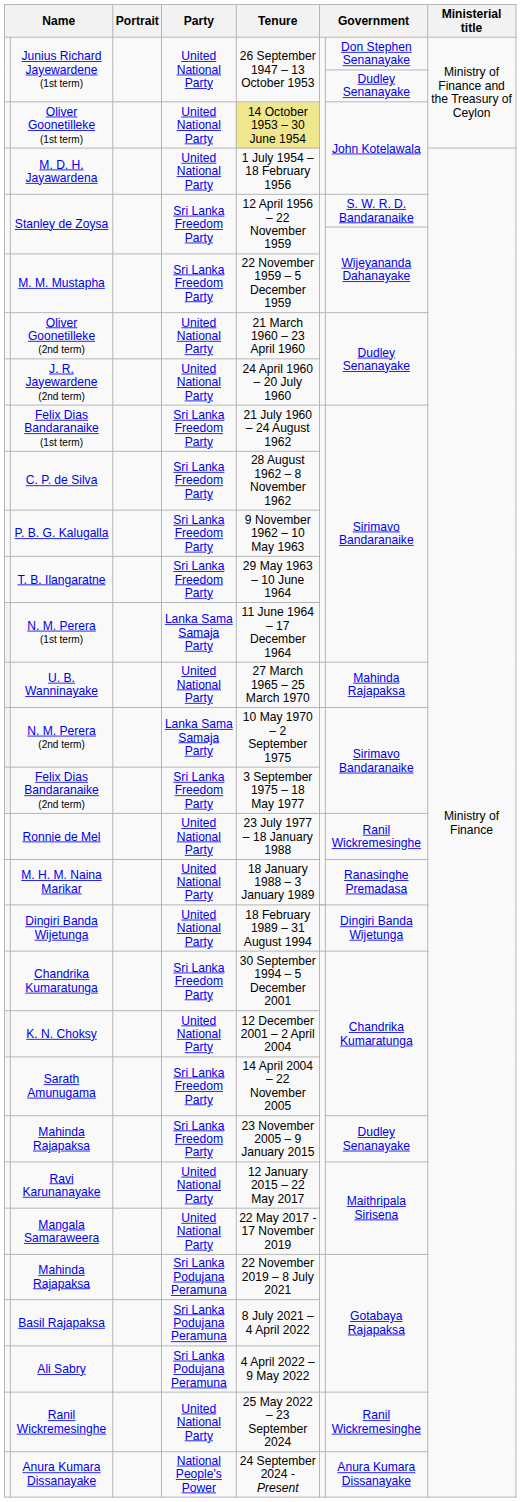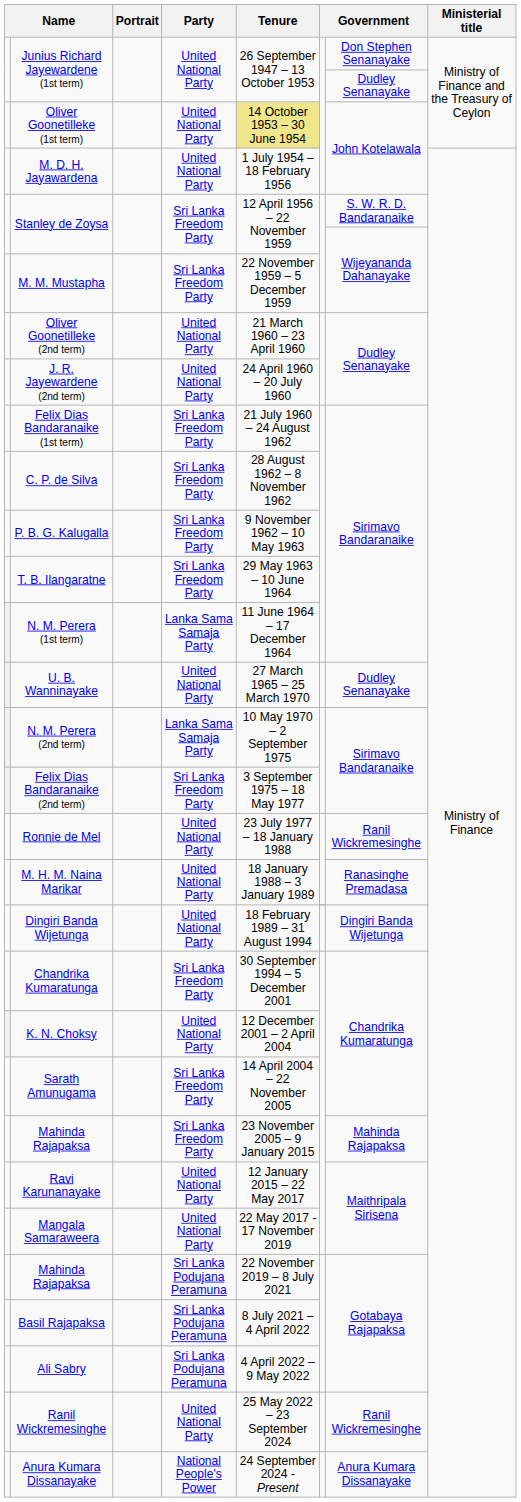(376, 685) Mahinda Rajapaksa -> (376, 685) Dudley Senanayake
(376, 1139) Dudley Senanayake -> (376, 1139) Mahinda Rajapaksa
